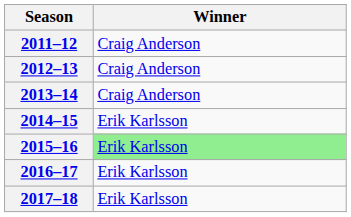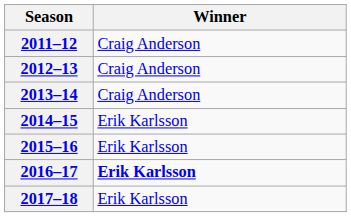(142, 146) lightgreen background -> (142, 146) no background
(142, 172) normal -> (147, 172) bold
